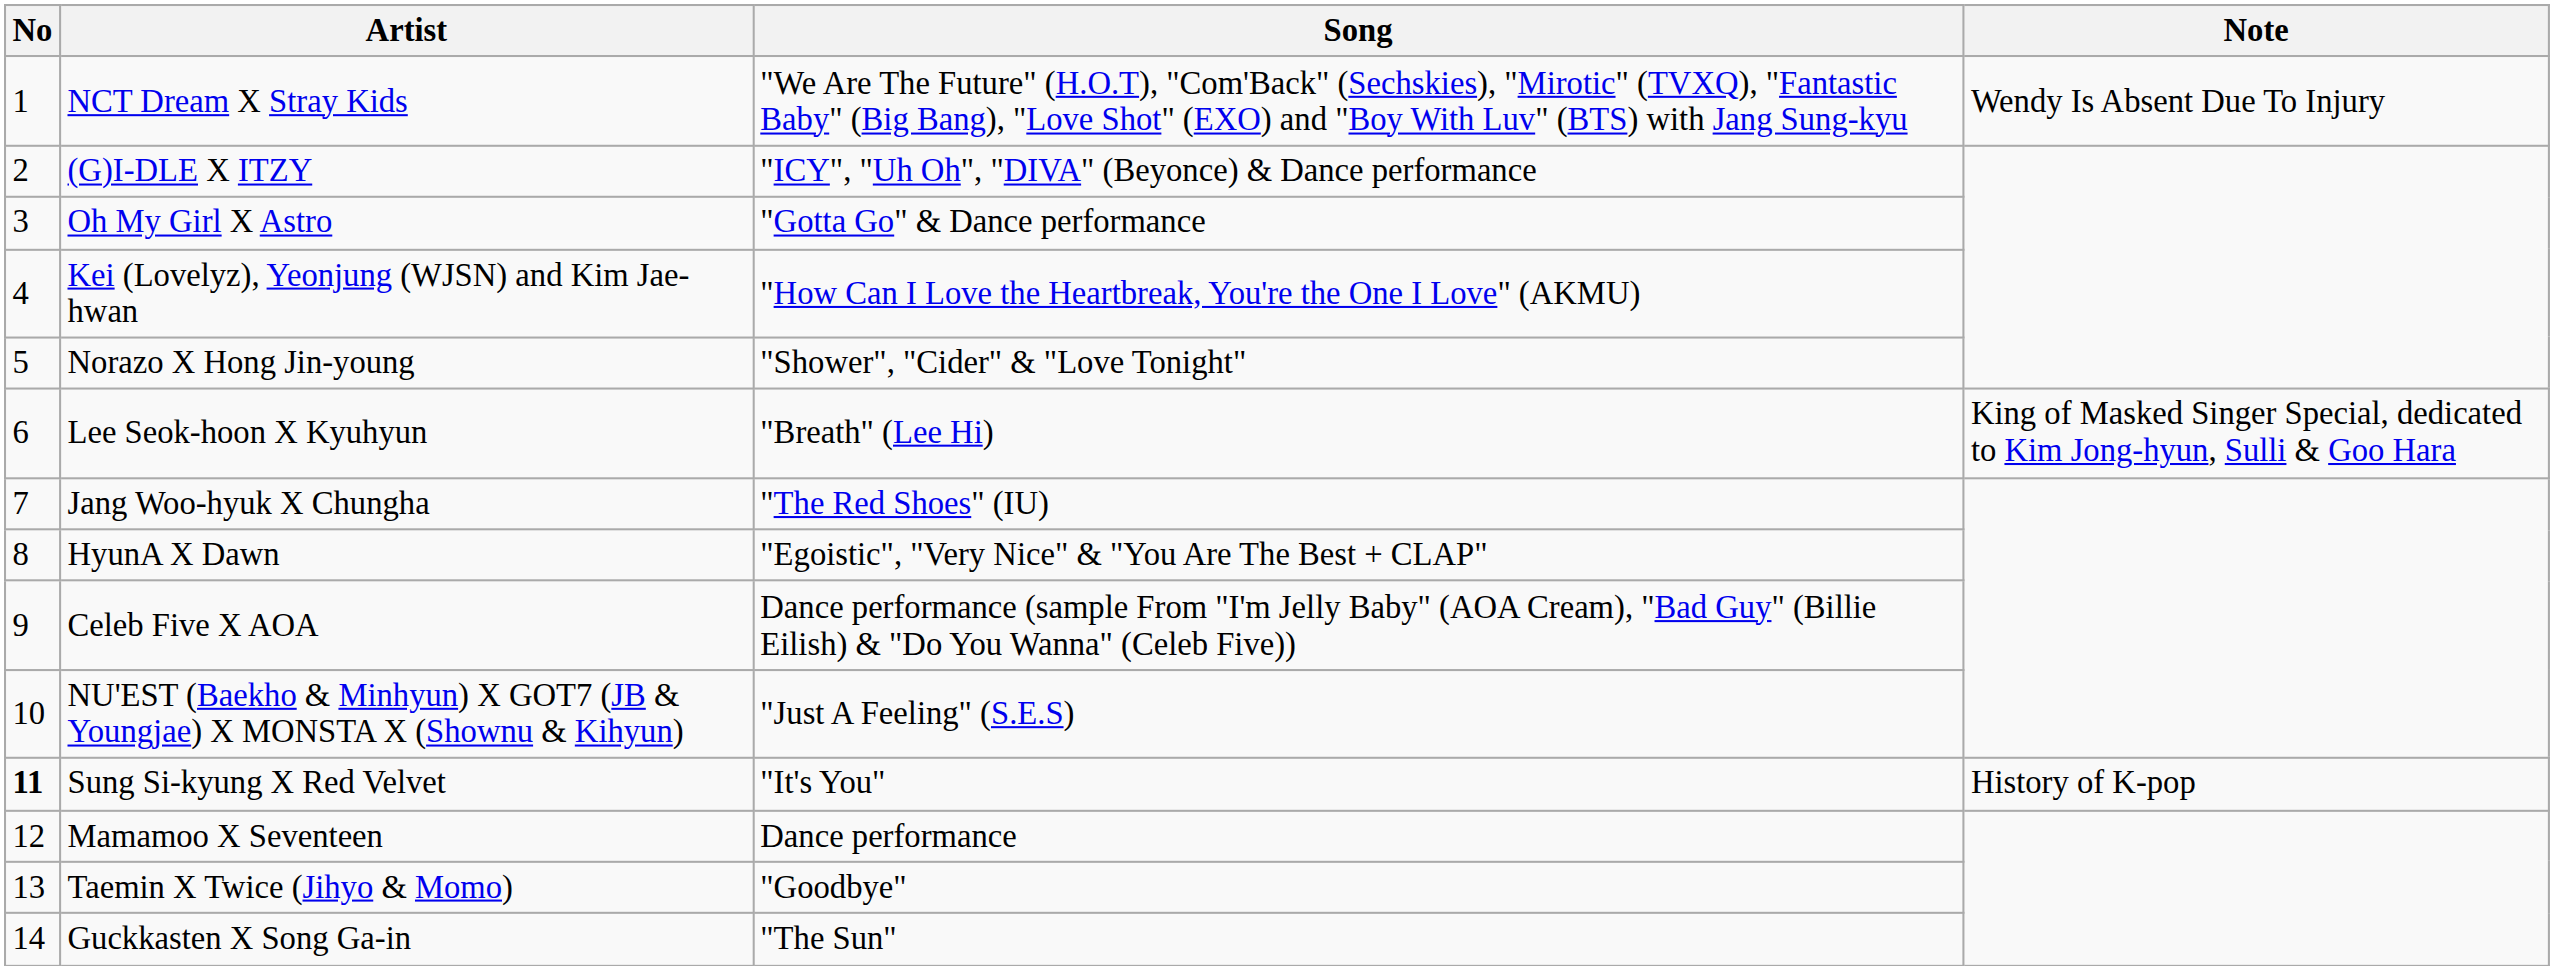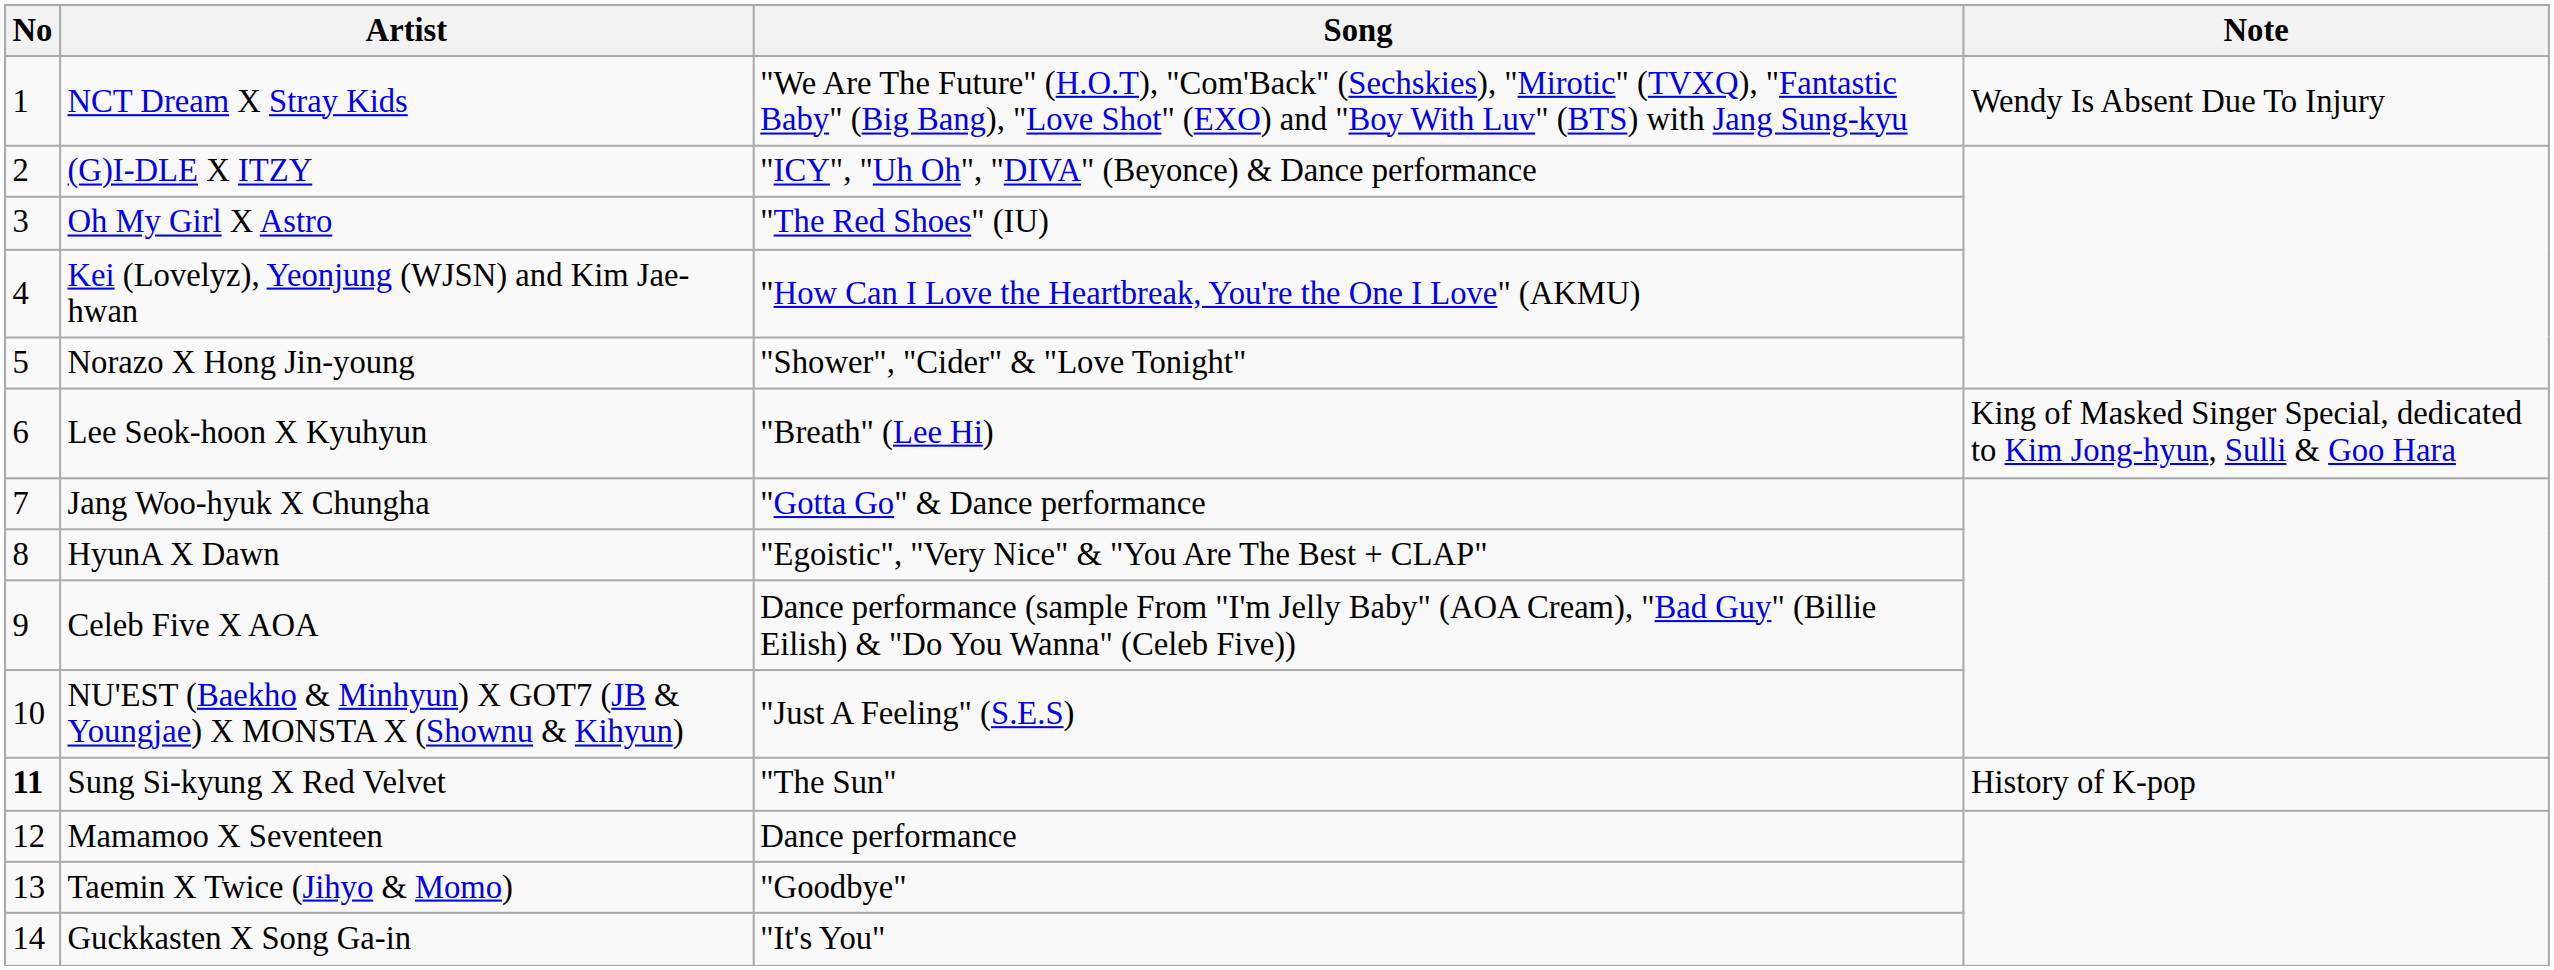(983, 222) "Gotta Go" & Dance performance -> (905, 222) "The Red Shoes" (IU)
(905, 502) "The Red Shoes" (IU) -> (983, 502) "Gotta Go" & Dance performance
(823, 783) "It's You" -> (828, 783) "The Sun"
(828, 938) "The Sun" -> (823, 938) "It's You"
